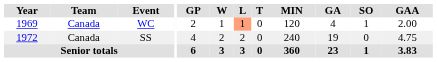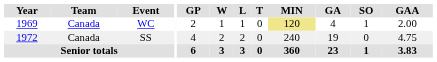(242, 24) lightsalmon background -> (242, 24) no background
(292, 24) no background -> (292, 24) khaki background
